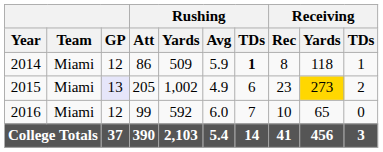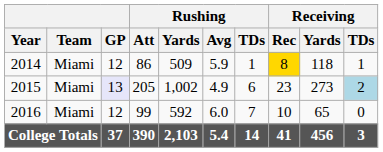(252, 64) bold -> (252, 64) normal
(284, 64) no background -> (284, 64) gold background
(322, 87) gold background -> (322, 87) no background
(361, 87) no background -> (361, 87) lightblue background
